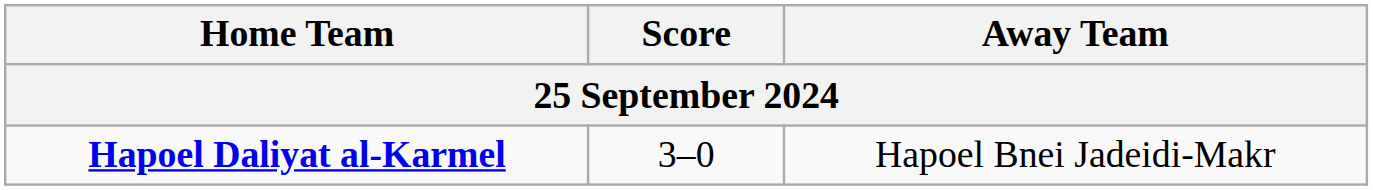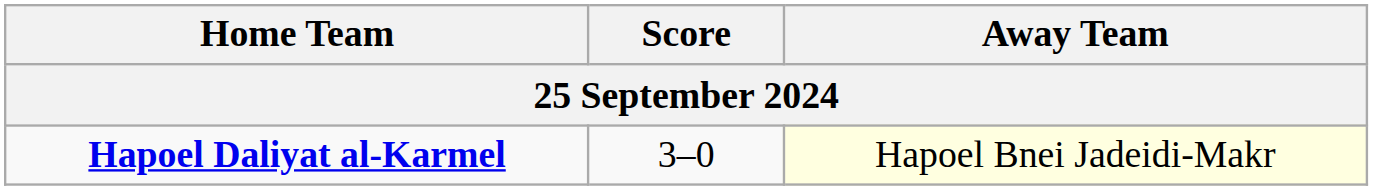(1075, 154) no background -> (1075, 154) lightyellow background
